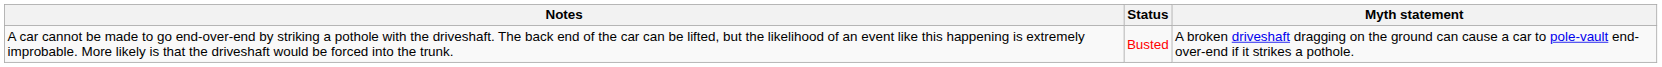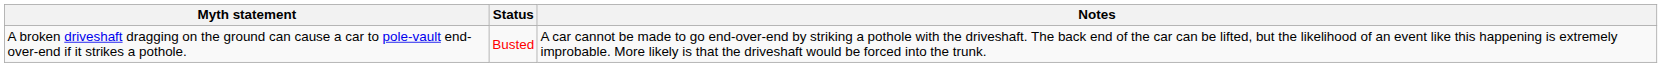columns swapped: (1414, 15) <-> (564, 15)
